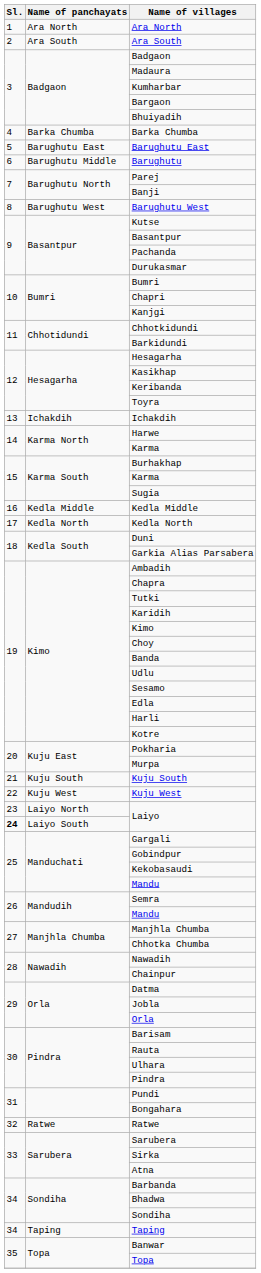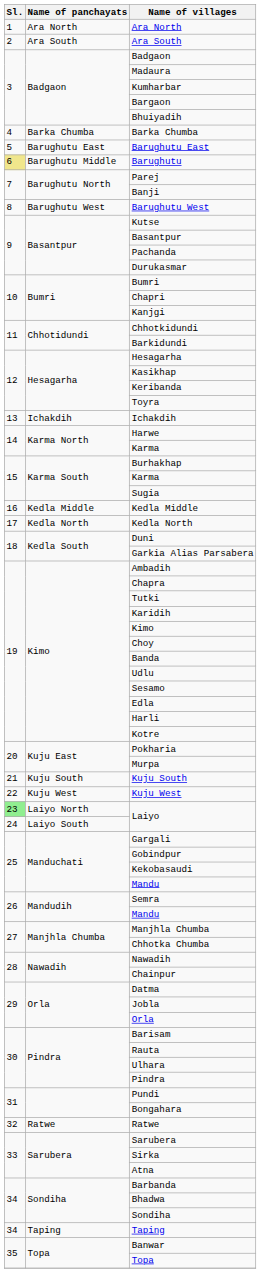(9, 162) no background -> (9, 162) khaki background
(12, 809) no background -> (12, 809) lightgreen background
(12, 824) bold -> (12, 824) normal
